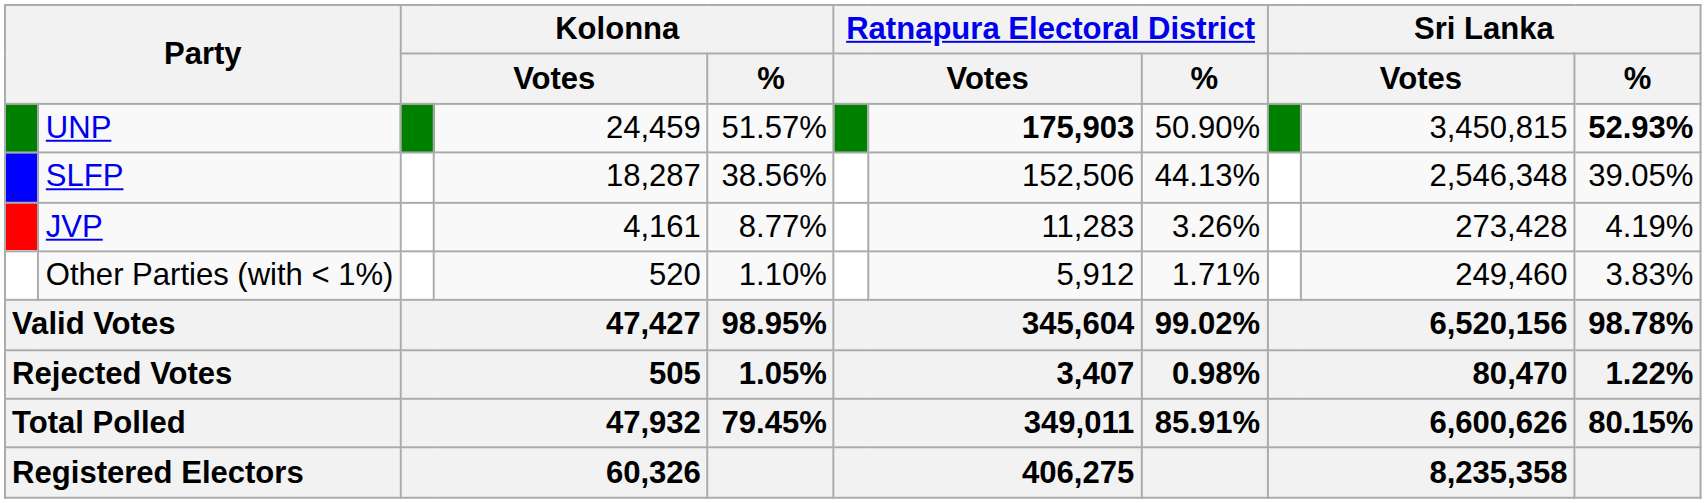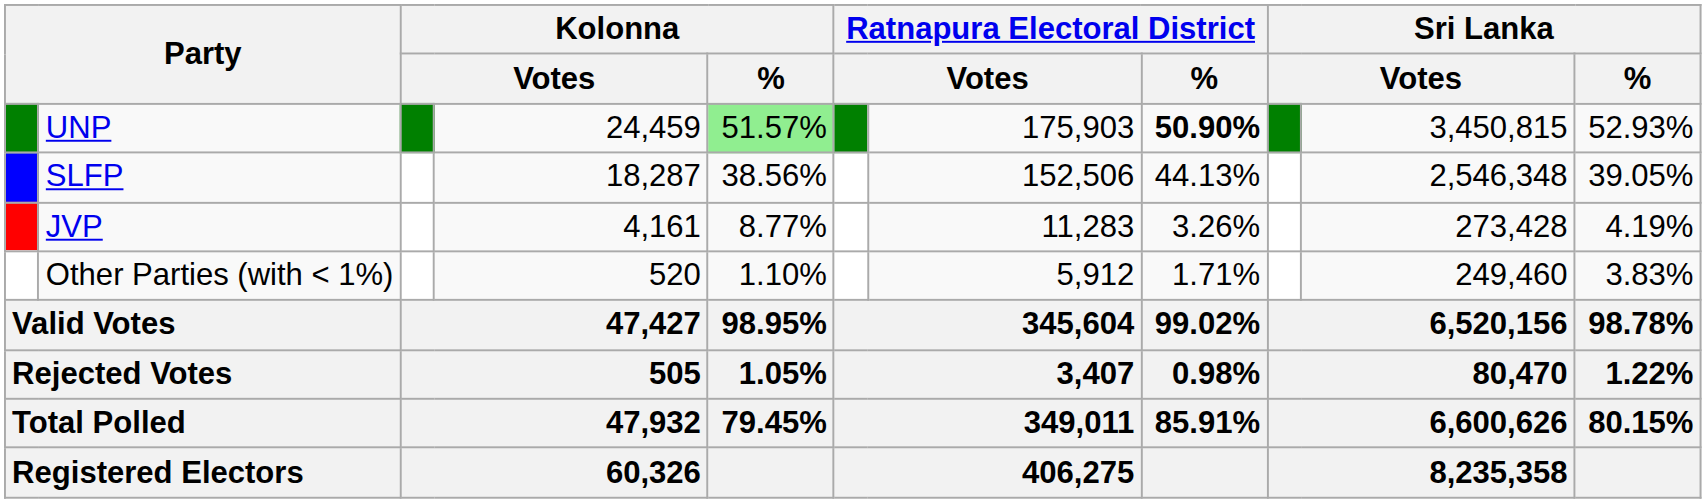(774, 127) no background -> (774, 127) lightgreen background
(1078, 127) bold -> (1078, 127) normal
(1207, 127) normal -> (1207, 127) bold
(1641, 127) bold -> (1641, 127) normal
